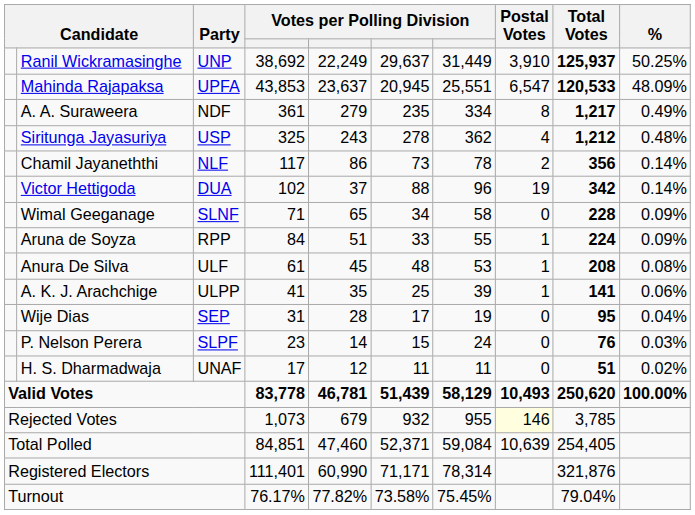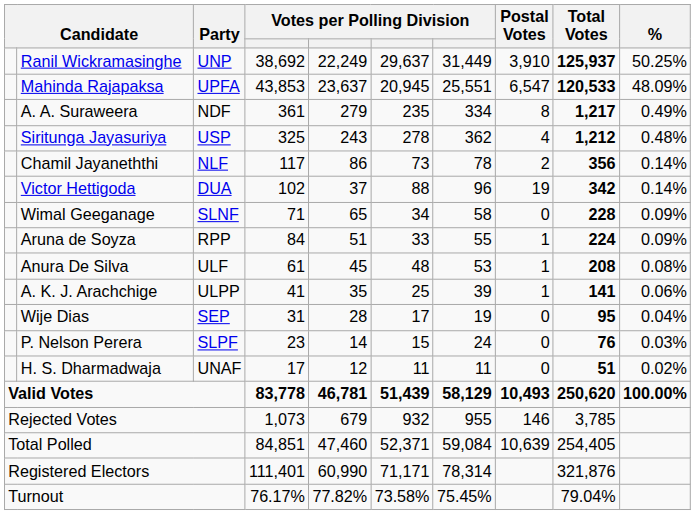(536, 419) lightyellow background -> (536, 419) no background
